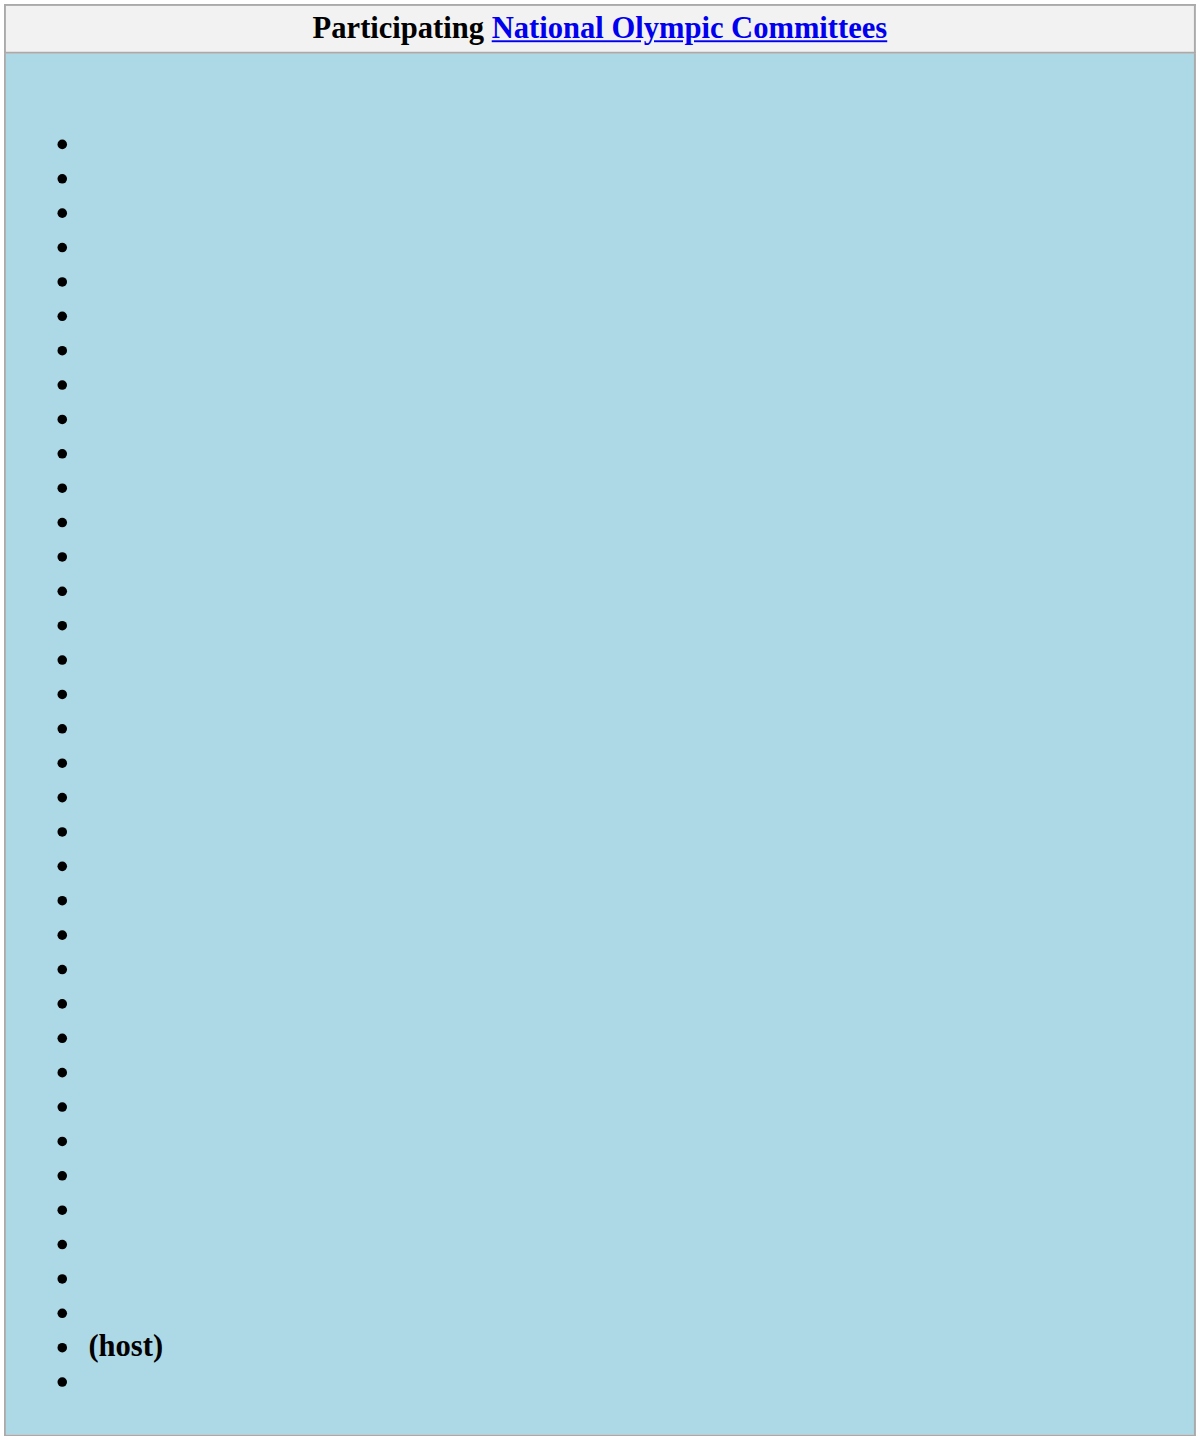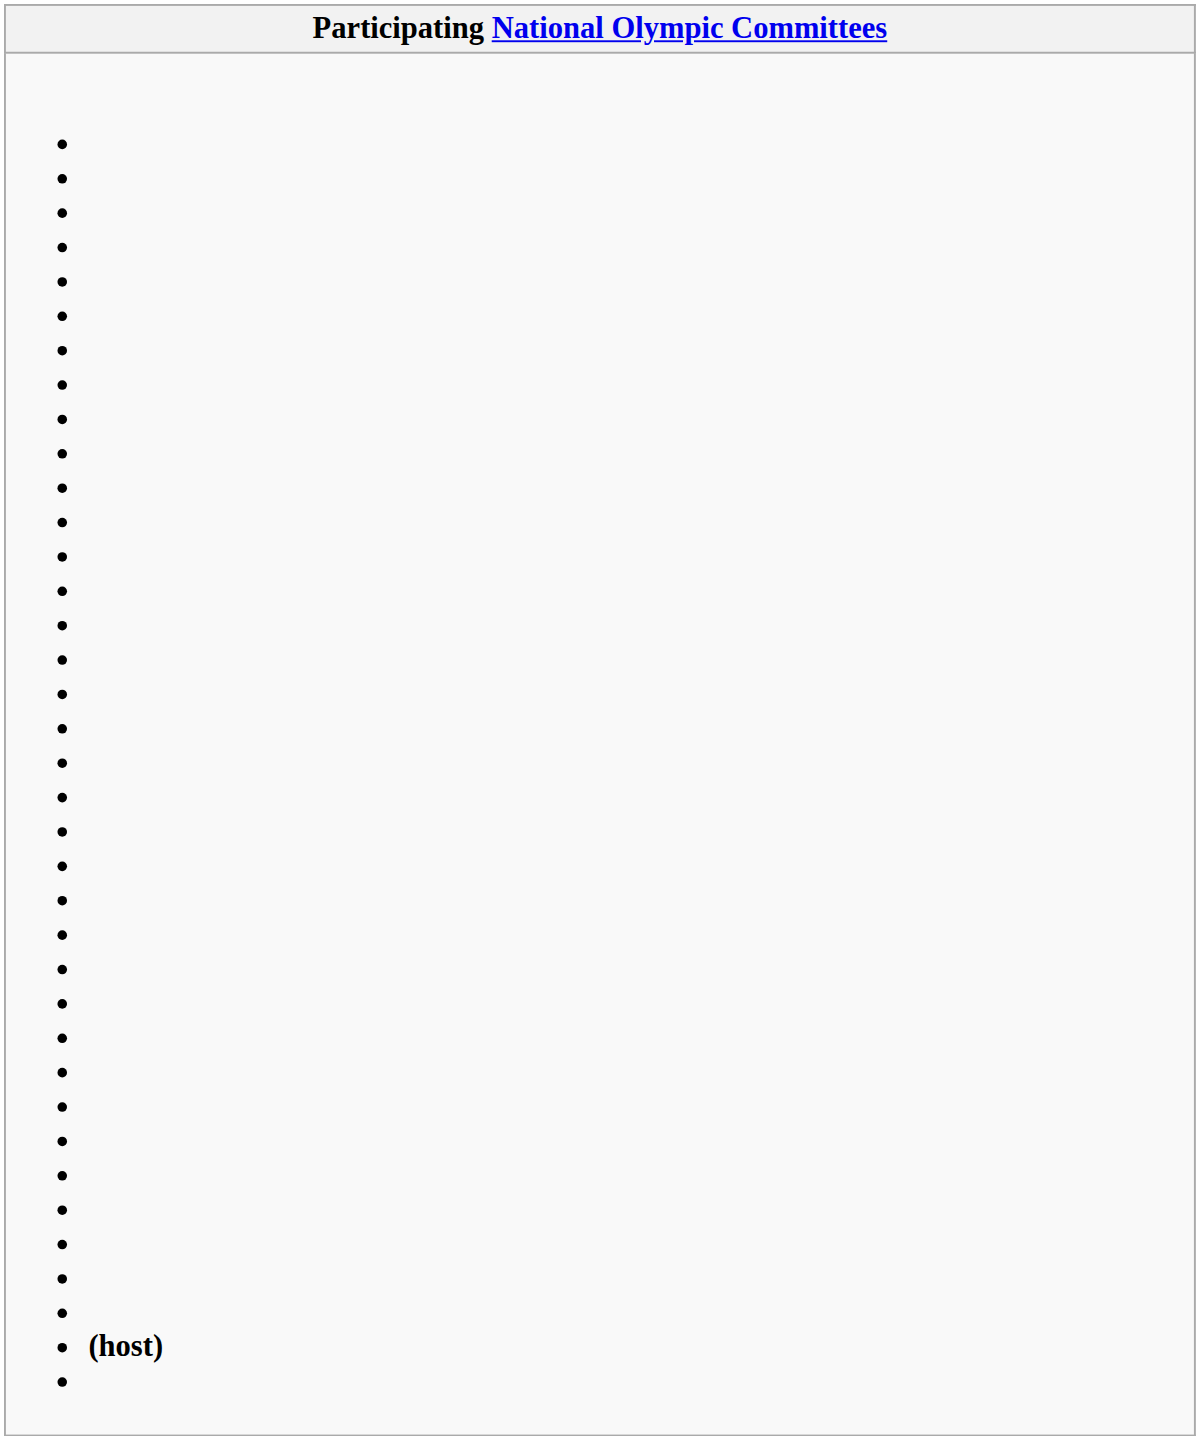(600, 761) lightblue background -> (600, 761) no background
